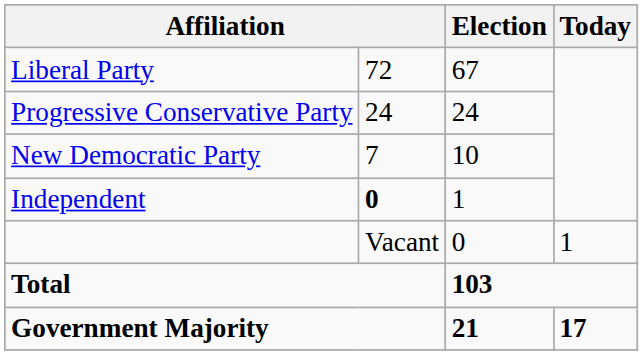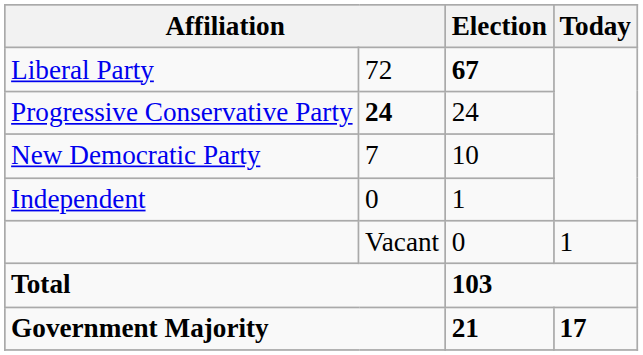(465, 69) normal -> (465, 69) bold
(379, 112) normal -> (379, 112) bold
(372, 198) bold -> (372, 198) normal
